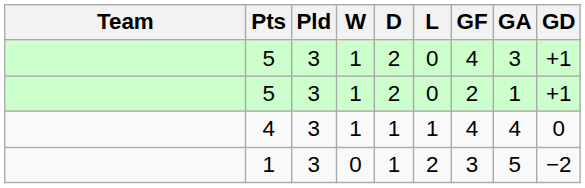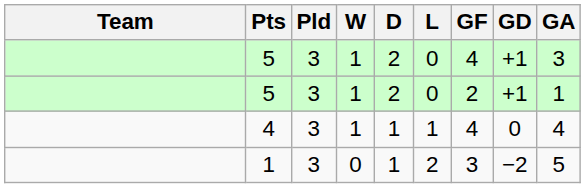columns swapped: (515, 22) <-> (559, 22)
